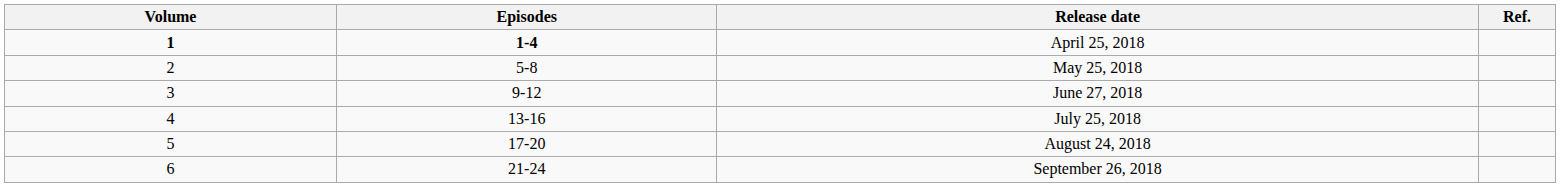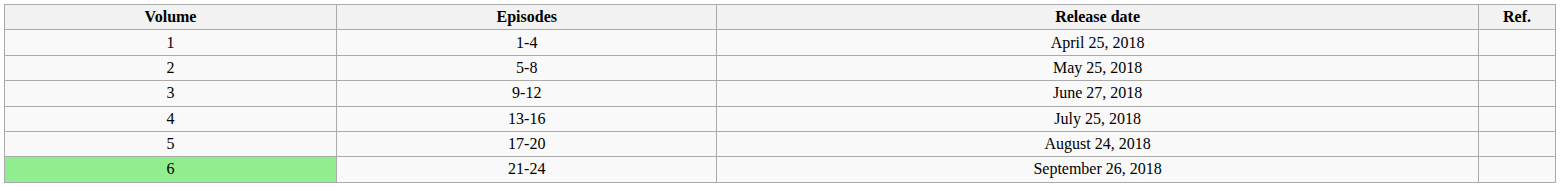(171, 42) bold -> (171, 42) normal
(527, 42) bold -> (527, 42) normal
(171, 169) no background -> (171, 169) lightgreen background
